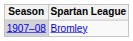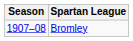(26, 28) lightgrey background -> (26, 28) no background
